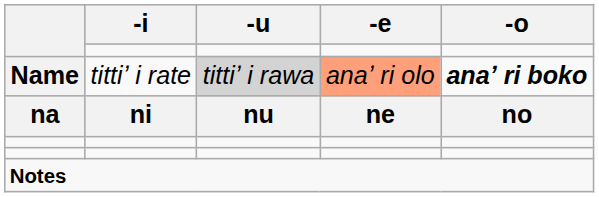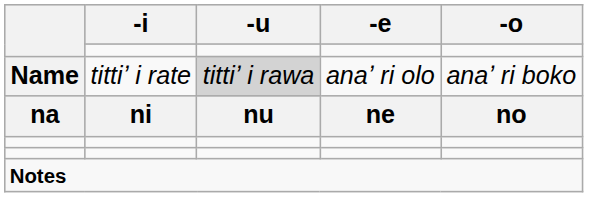(380, 75) lightsalmon background -> (380, 75) no background
(517, 75) bold -> (511, 75) normal
